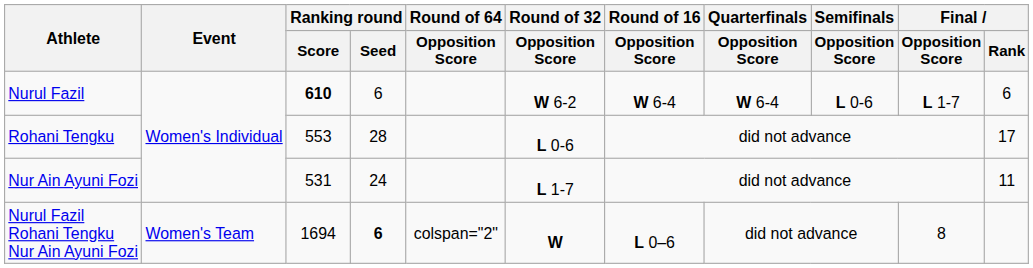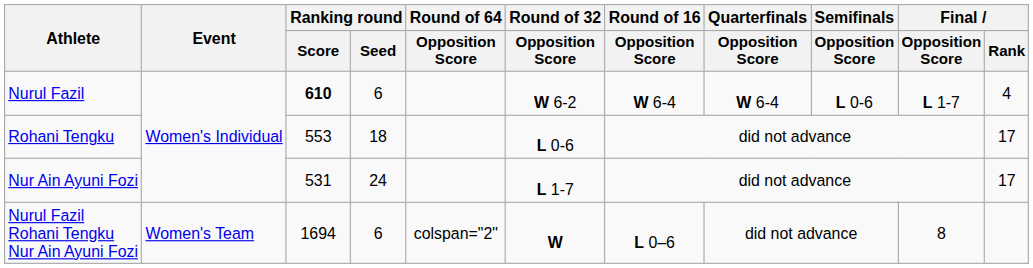(1007, 93) 6 -> (1007, 93) 4
(378, 137) 28 -> (378, 137) 18
(1007, 180) 11 -> (1007, 180) 17
(378, 233) bold -> (378, 233) normal
